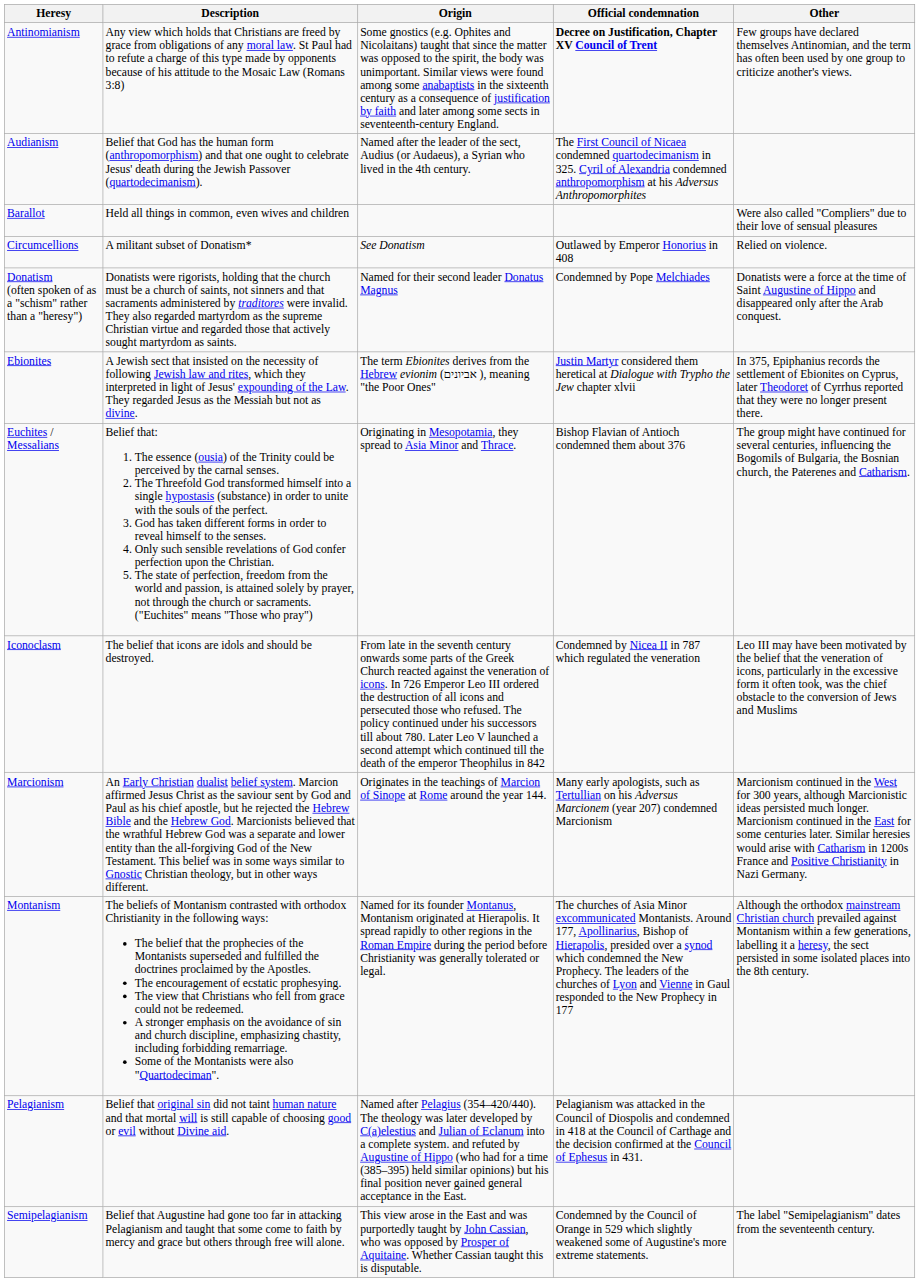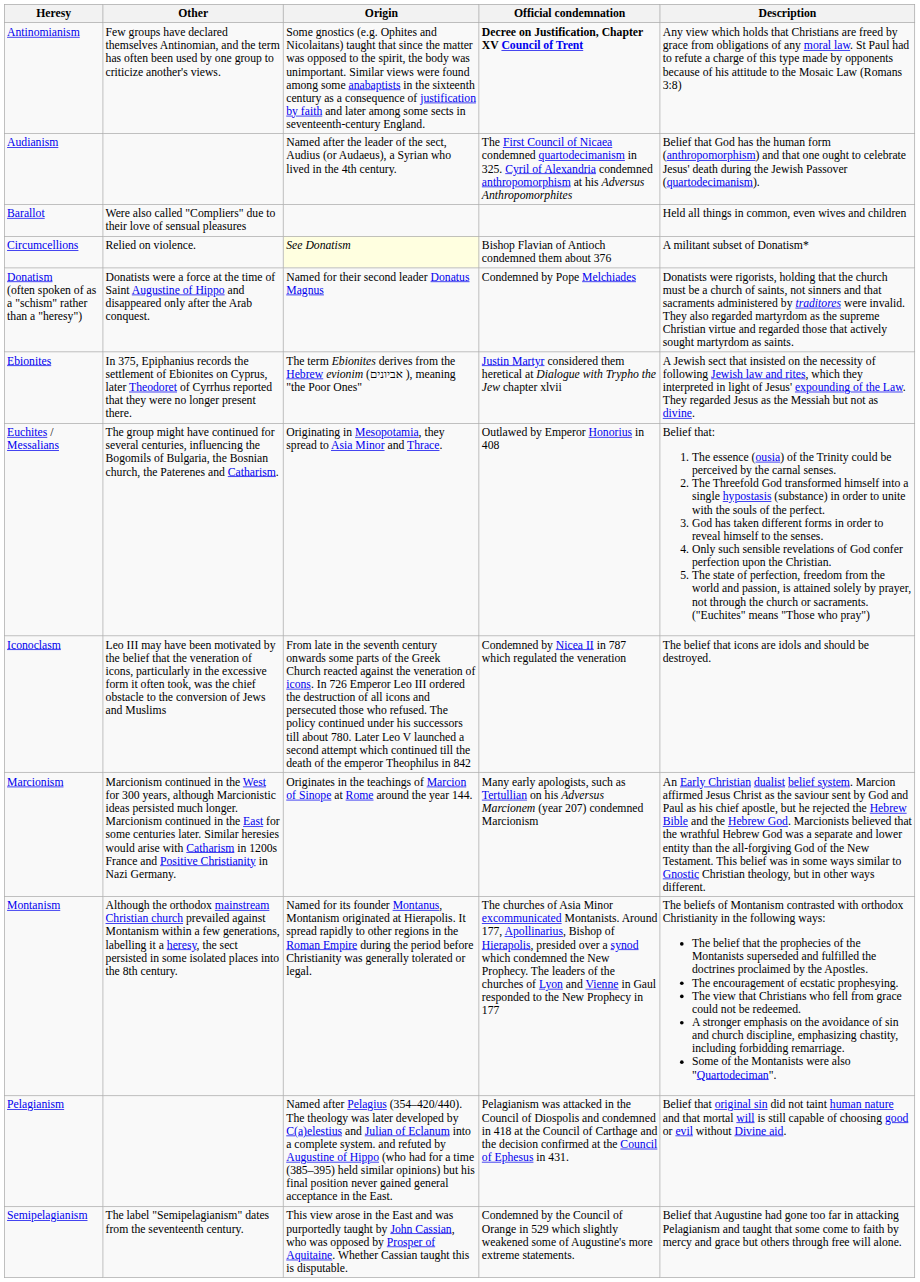columns swapped: (230, 13) <-> (824, 13)
(392, 245) no background -> (319, 245) lightyellow background
(637, 252) Outlawed by Emperor Honorius in 408 -> (547, 252) Bishop Flavian of Antioch condemned them about 376
(620, 439) Bishop Flavian of Antioch condemned them about 376 -> (563, 439) Outlawed by Emperor Honorius in 408
